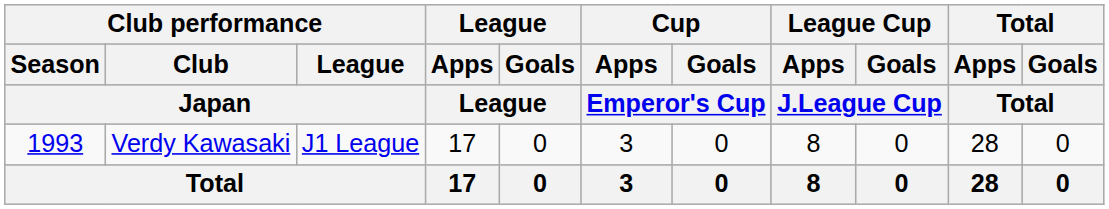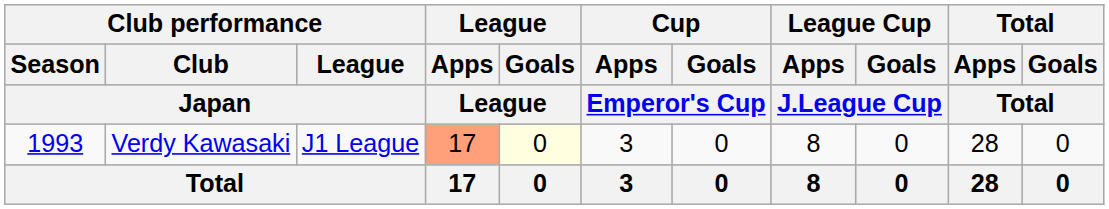(462, 143) no background -> (462, 143) lightsalmon background
(540, 143) no background -> (540, 143) lightyellow background
